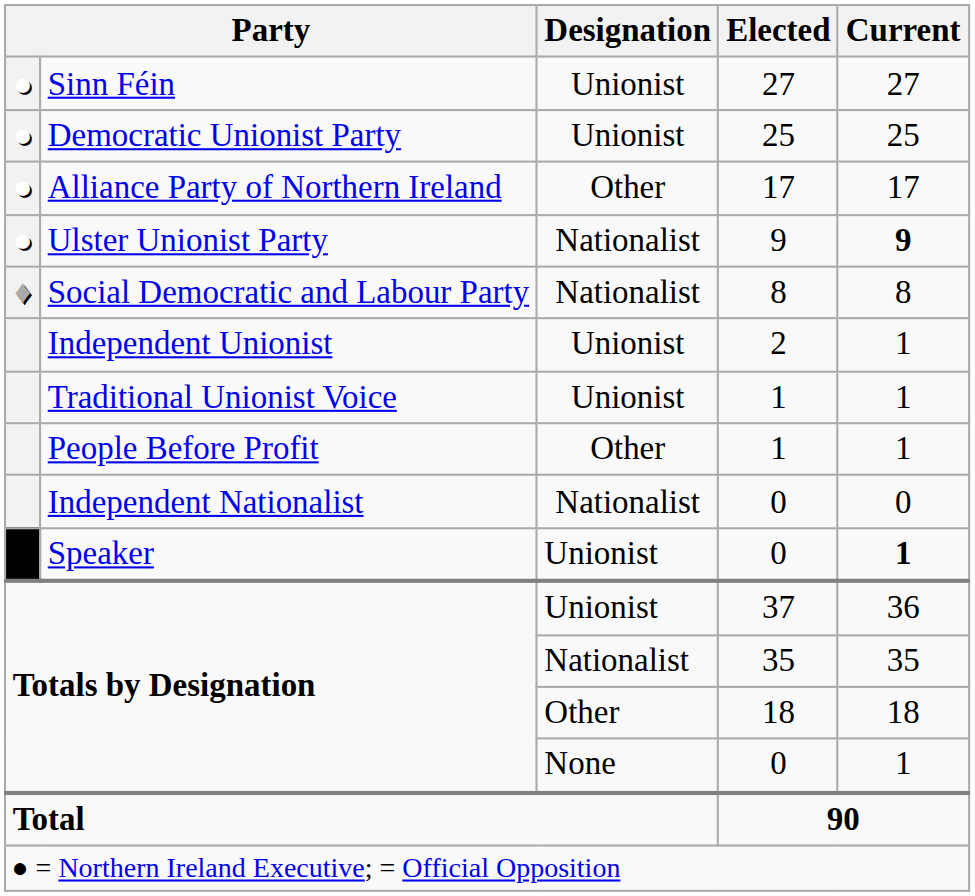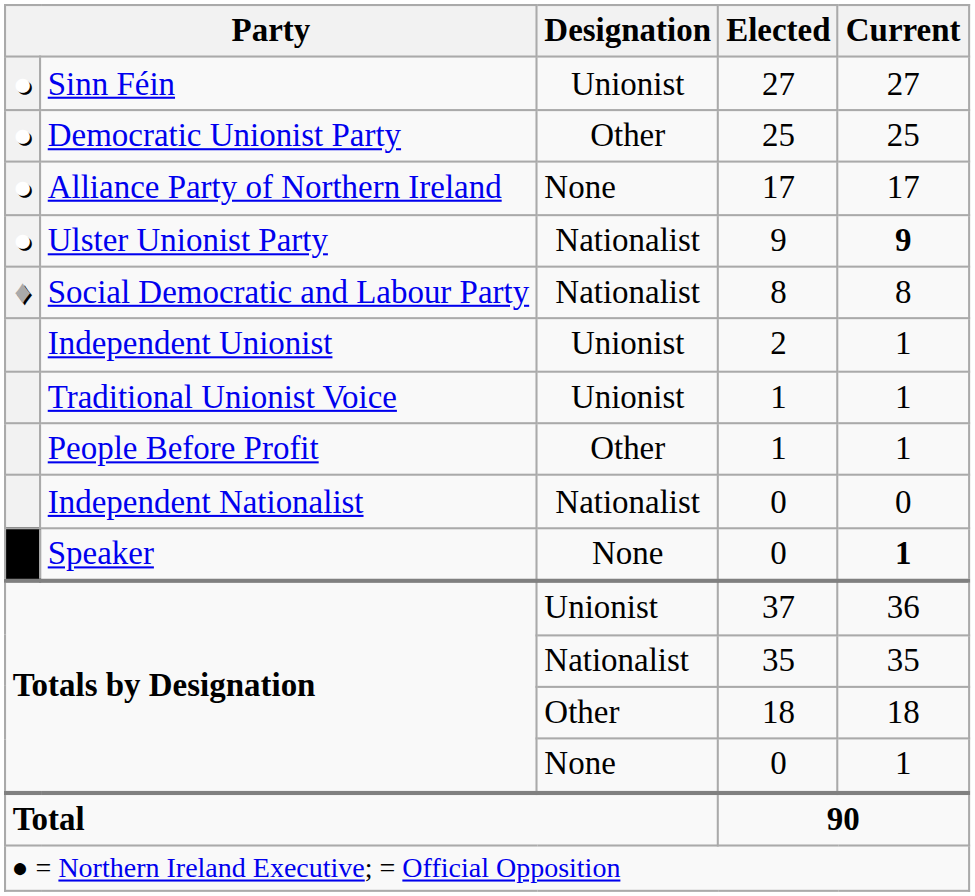(628, 135) Unionist -> (628, 135) Other
(628, 187) Other -> (580, 187) None
(601, 553) Unionist -> (628, 553) None
